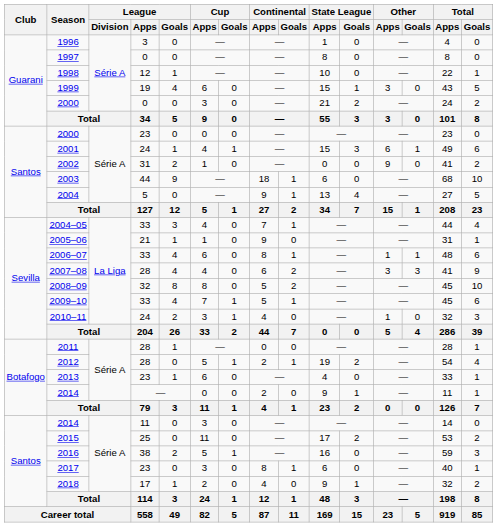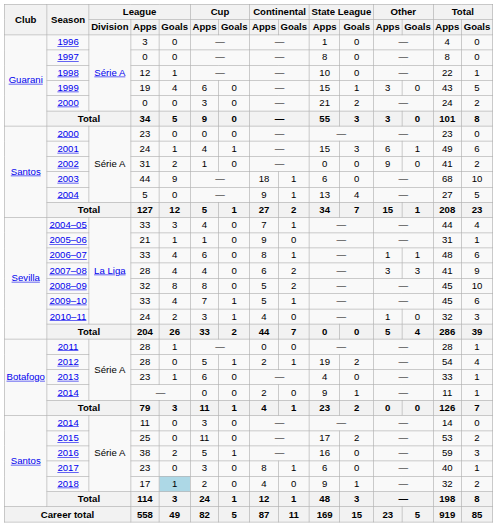(175, 484) no background -> (175, 484) lightblue background
